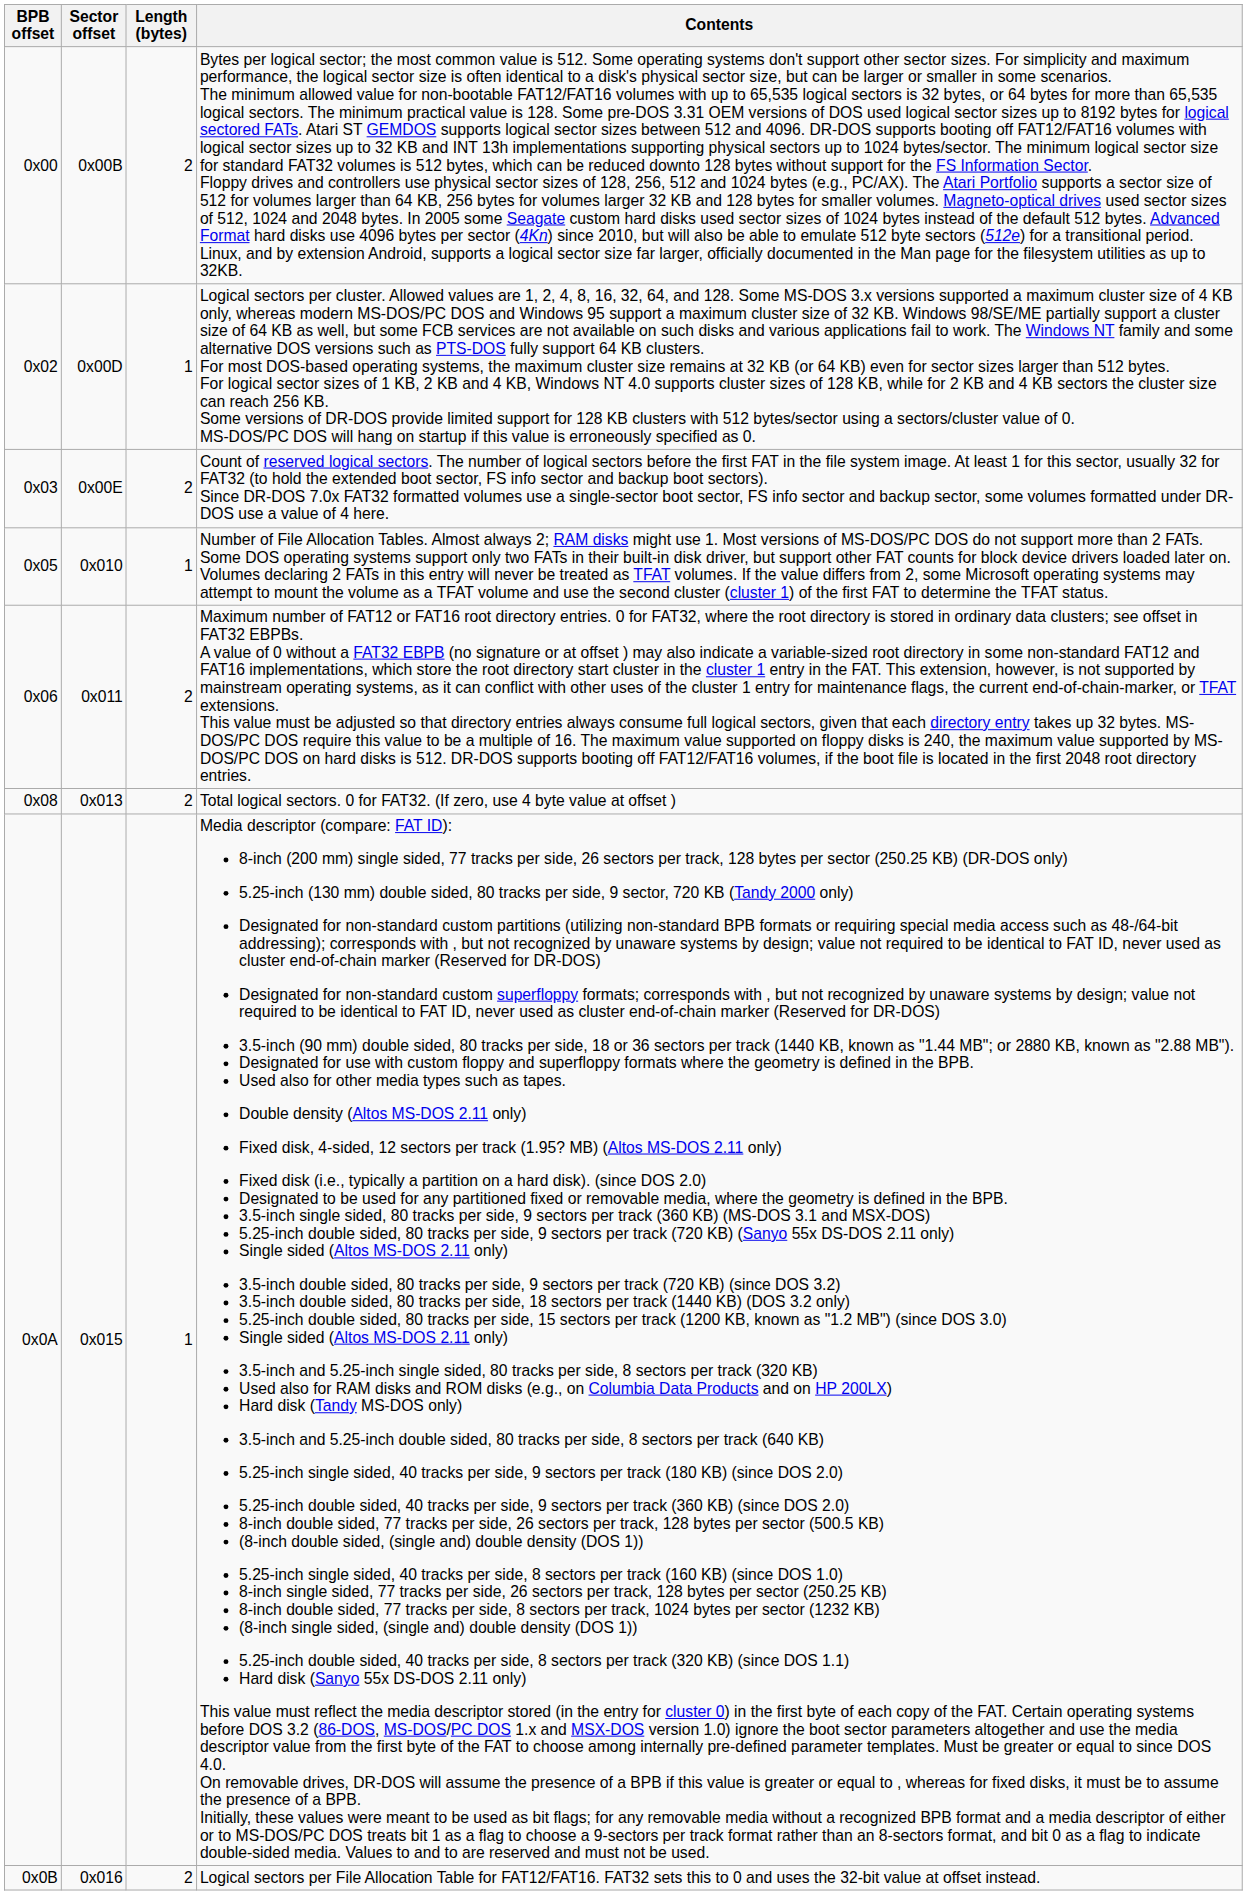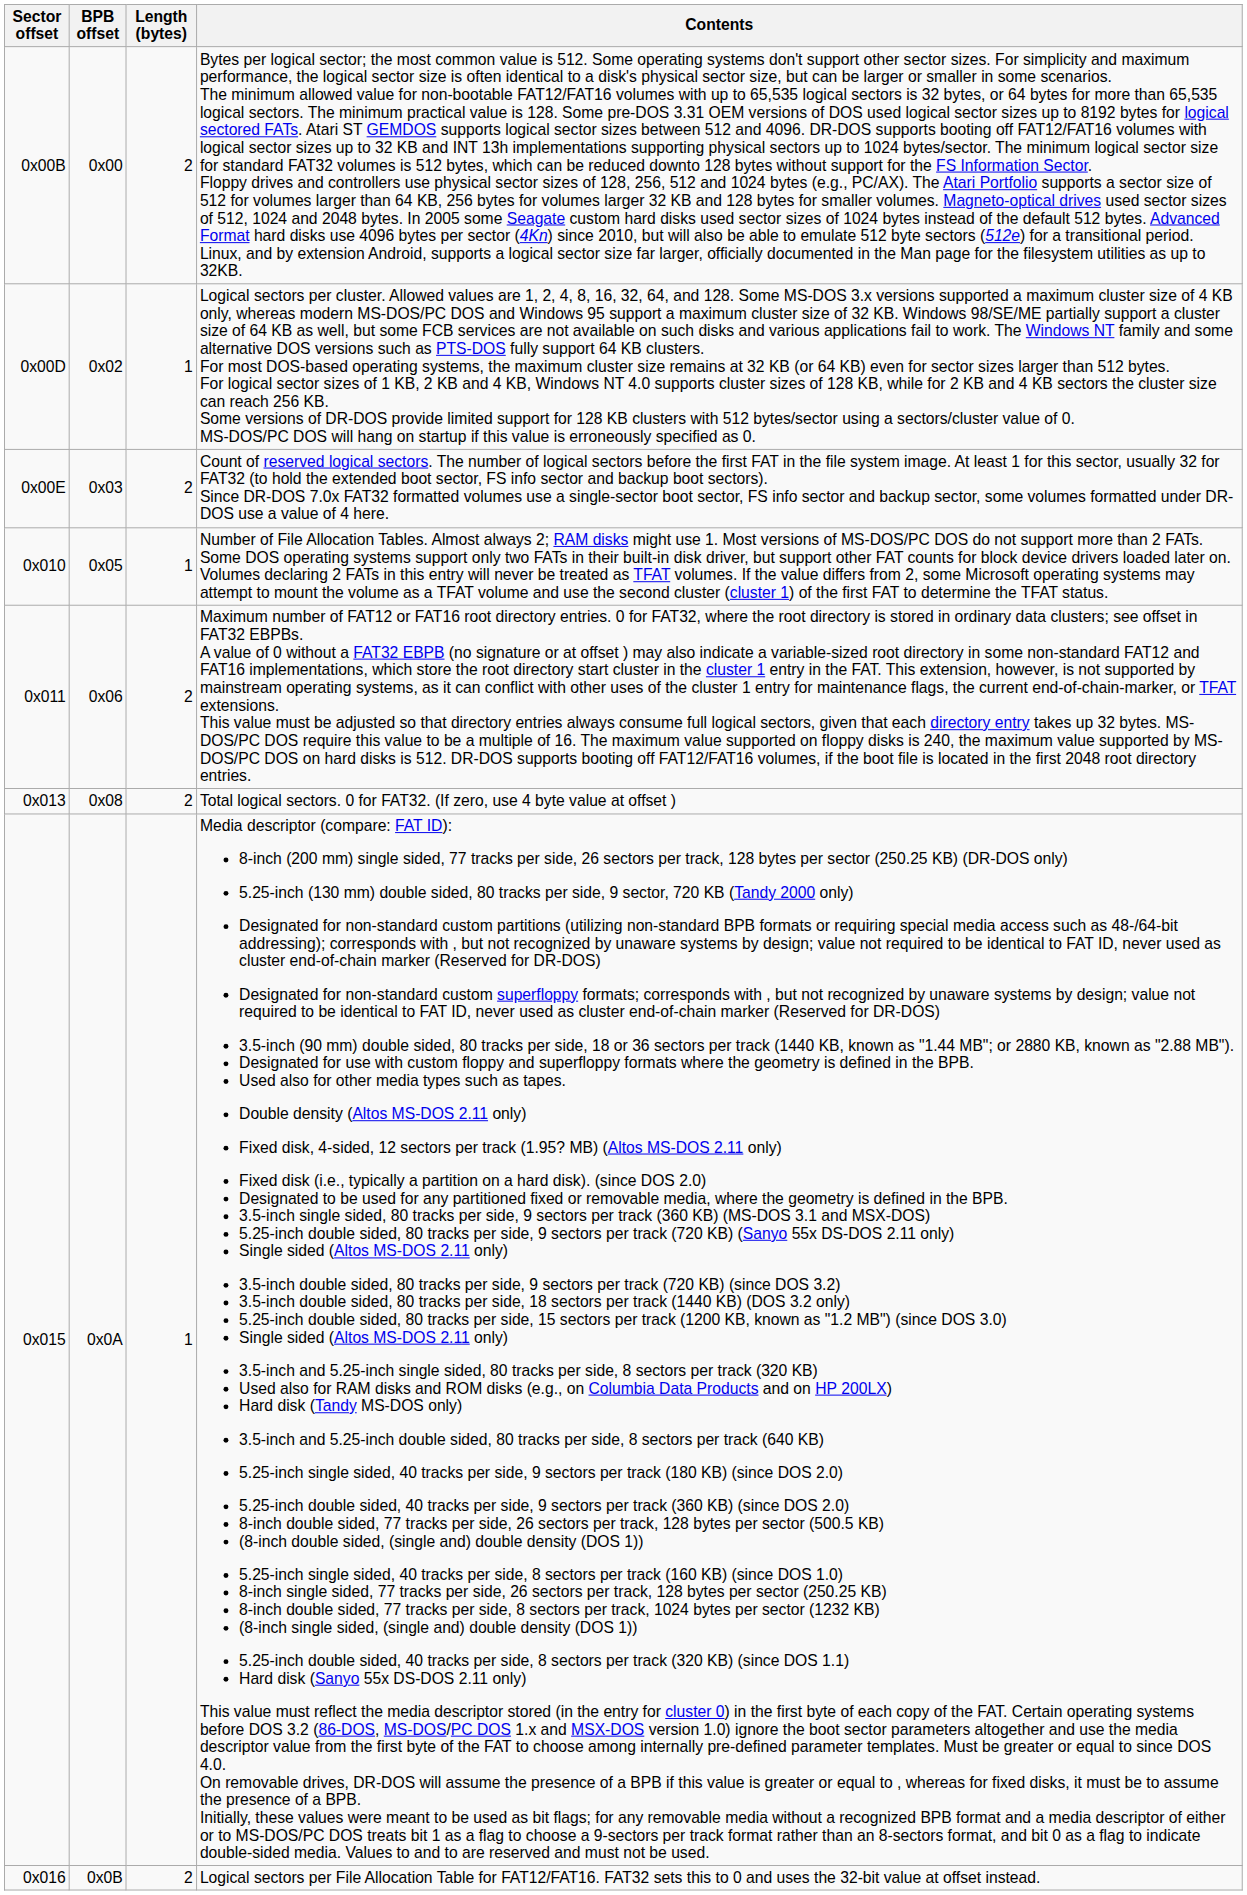columns swapped: (94, 25) <-> (33, 25)
